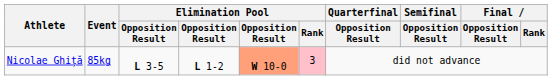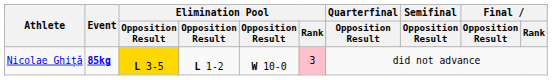(99, 60) normal -> (99, 60) bold
(149, 66) no background -> (149, 66) gold background
(269, 66) lightsalmon background -> (269, 66) no background
